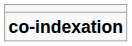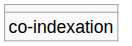(66, 26) bold -> (61, 26) normal
